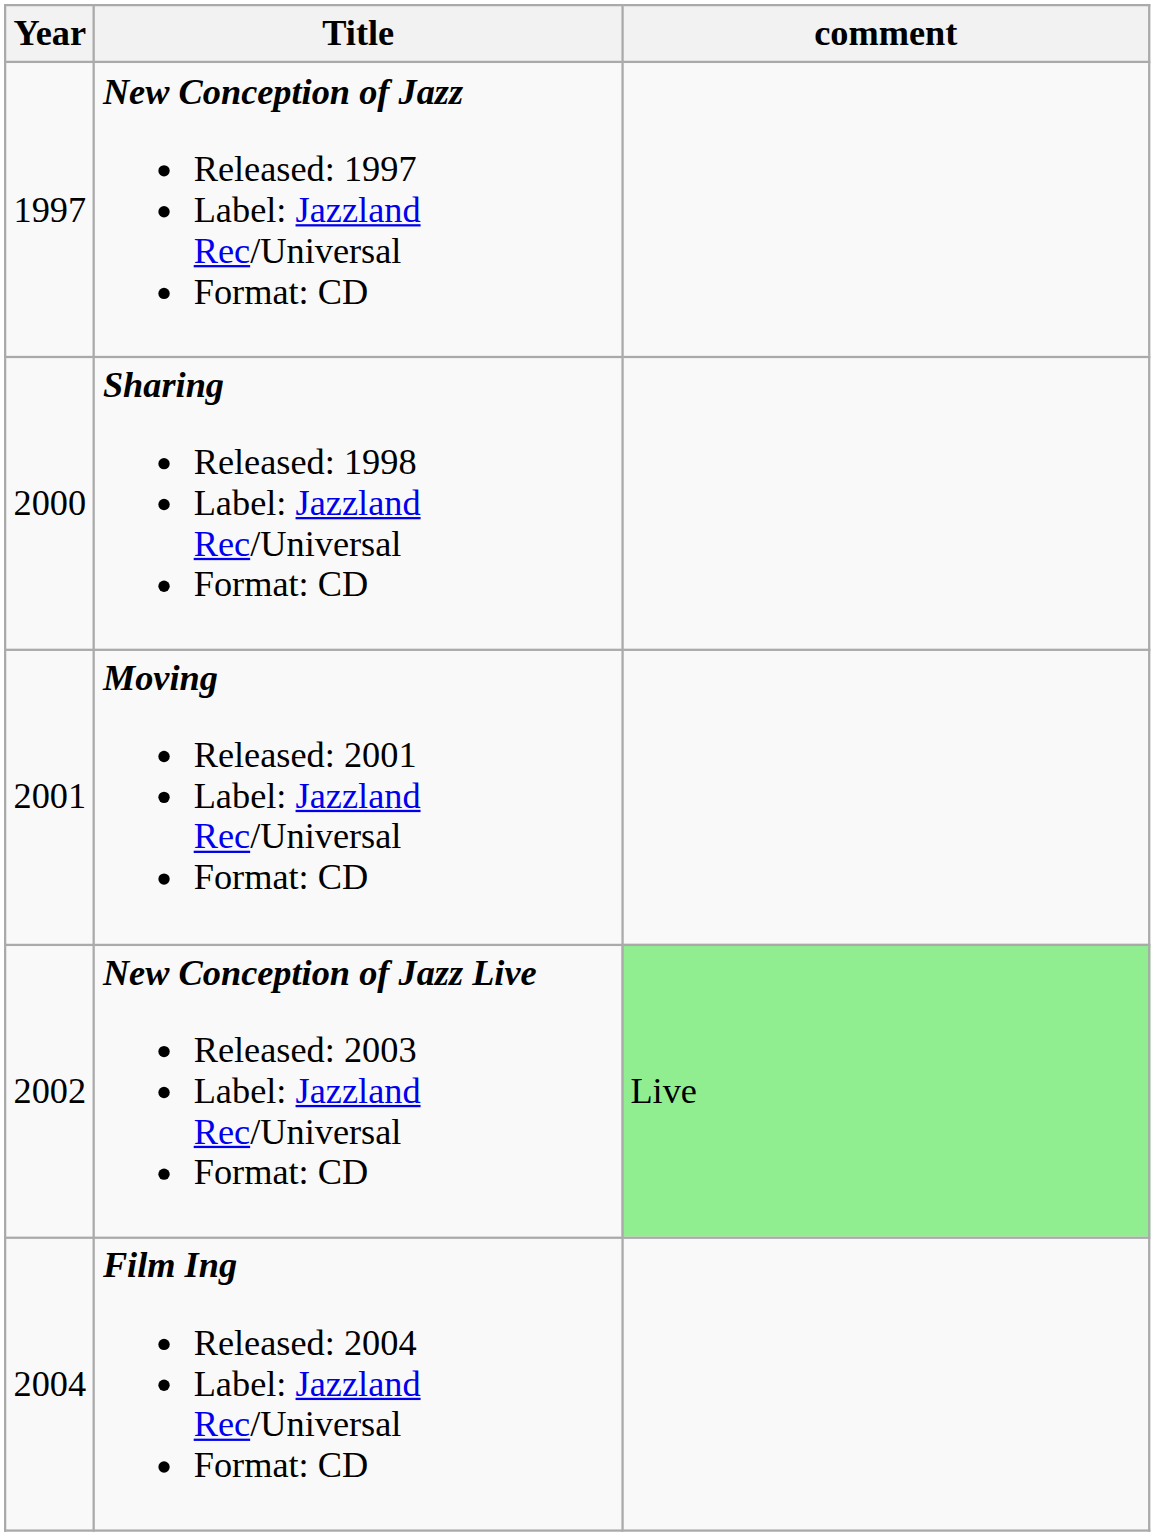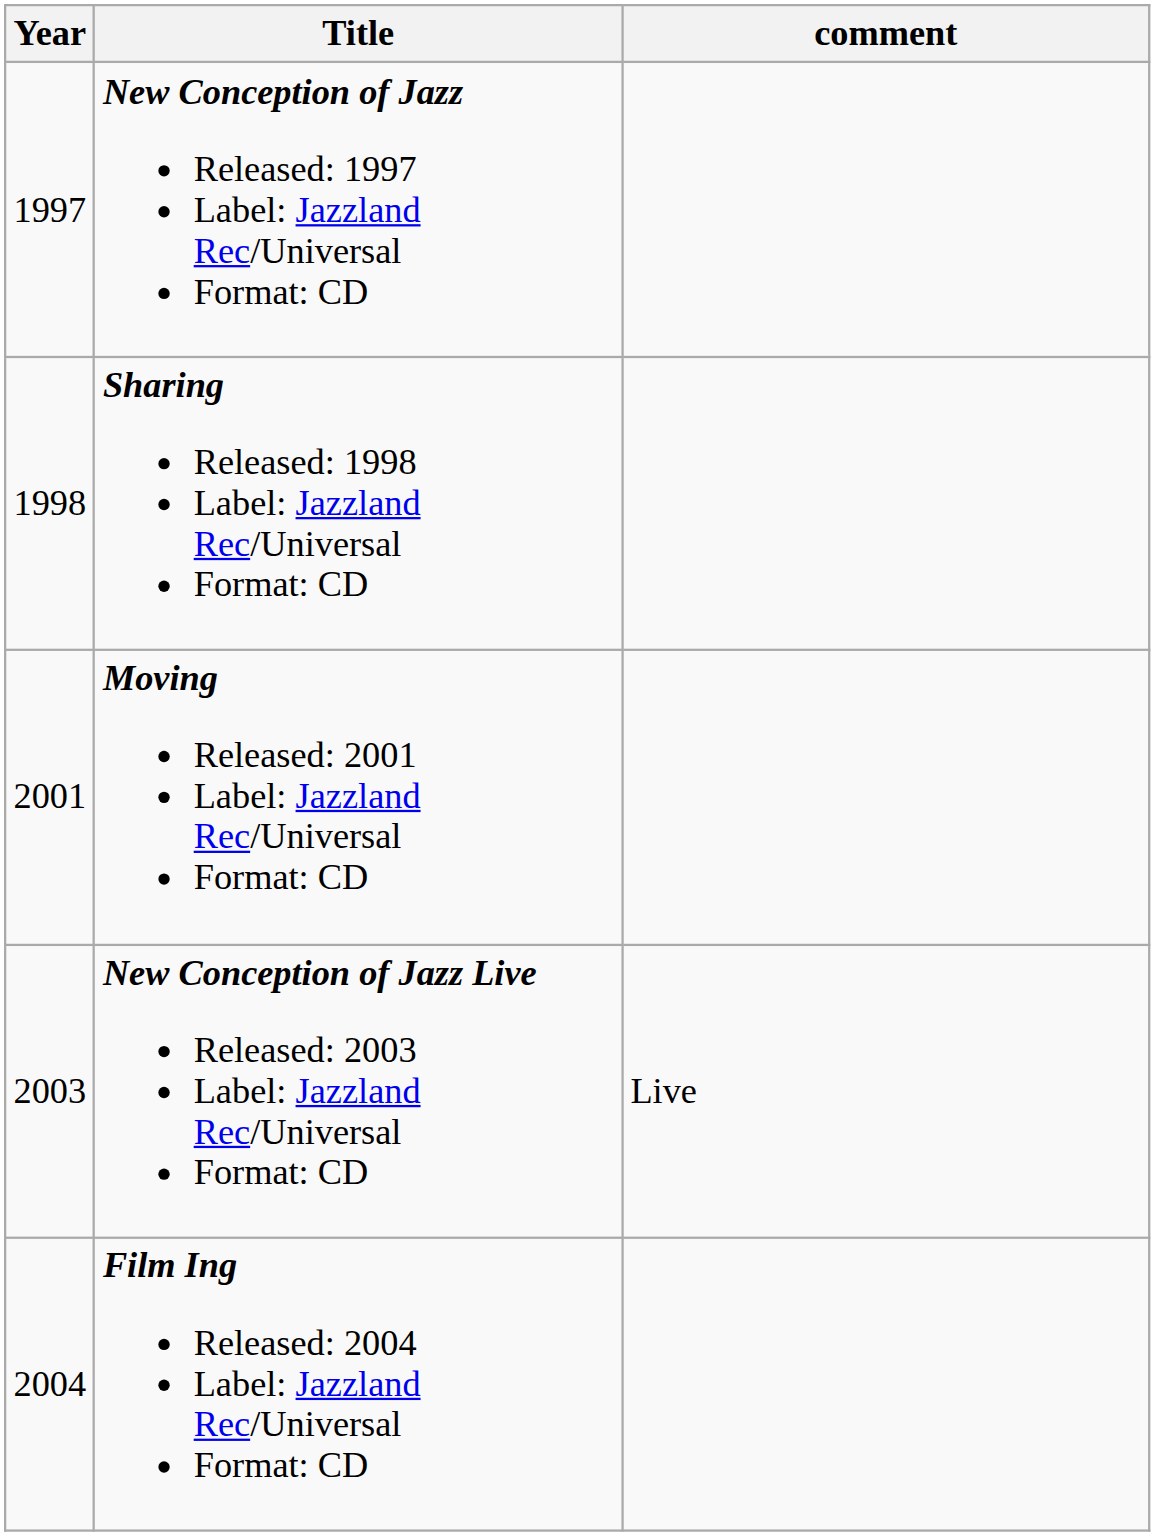(50, 502) 2000 -> (50, 502) 1998
(50, 1089) 2002 -> (50, 1089) 2003
(664, 1089) lightgreen background -> (664, 1089) no background
